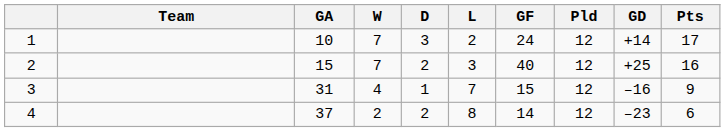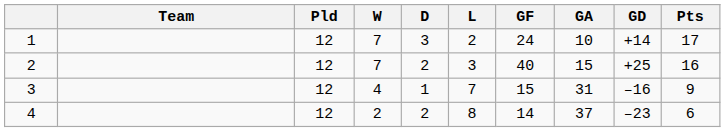columns swapped: (584, 17) <-> (324, 17)
